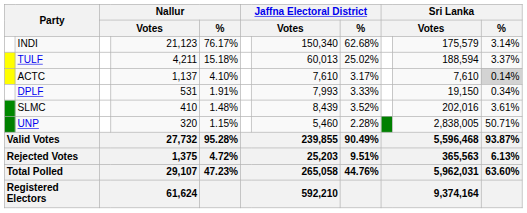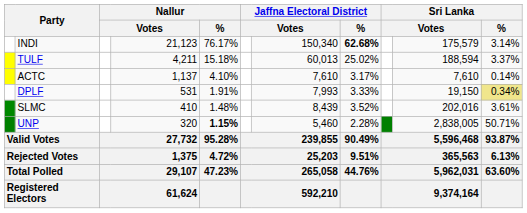(362, 44) normal -> (362, 44) bold
(505, 76) lightgrey background -> (505, 76) no background
(505, 92) no background -> (505, 92) khaki background
(224, 124) normal -> (224, 124) bold
